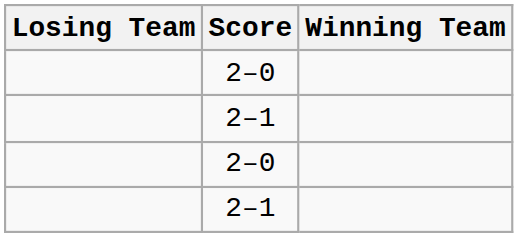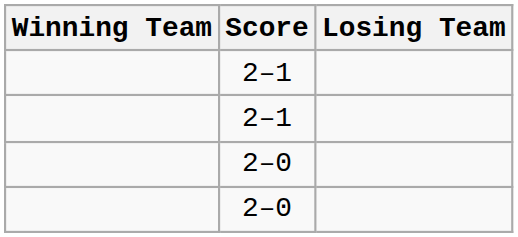columns swapped: (406, 28) <-> (104, 28)
(250, 73) 2–0 -> (267, 73) 2–1
(250, 209) 2–1 -> (267, 209) 2–0
